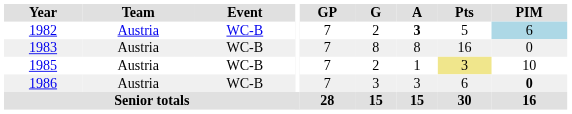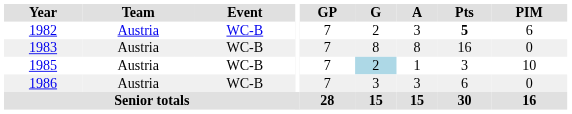(417, 30) bold -> (417, 30) normal
(464, 30) normal -> (464, 30) bold
(529, 30) lightblue background -> (529, 30) no background
(376, 65) no background -> (376, 65) lightblue background
(464, 65) khaki background -> (464, 65) no background
(529, 83) bold -> (529, 83) normal
